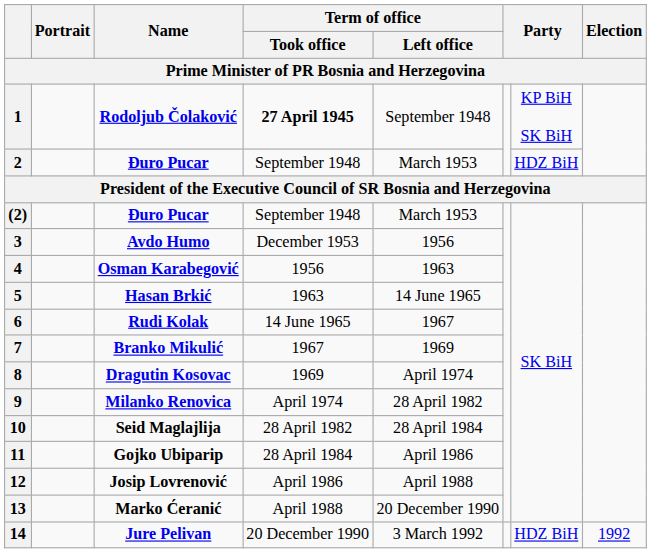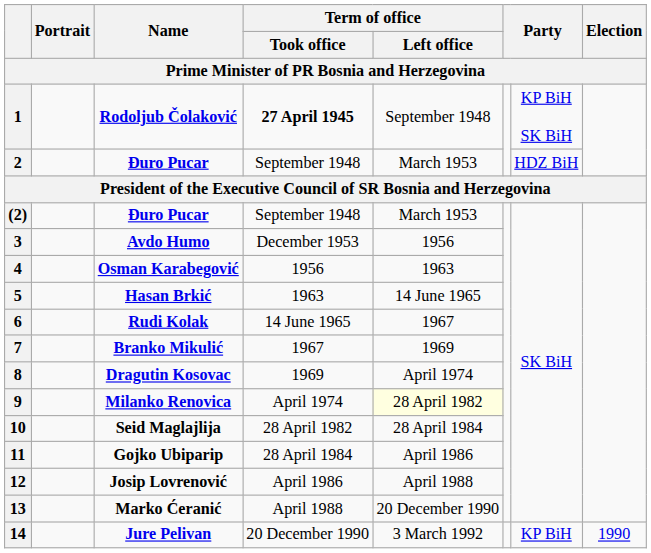(438, 402) no background -> (438, 402) lightyellow background
(546, 535) HDZ BiH -> (546, 535) KP BiH
(614, 535) 1992 -> (614, 535) 1990
